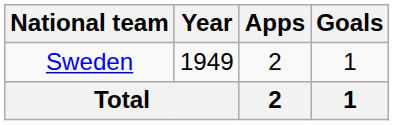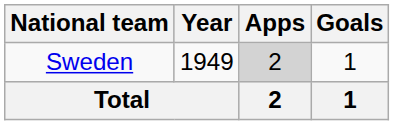(275, 61) no background -> (275, 61) lightgrey background
